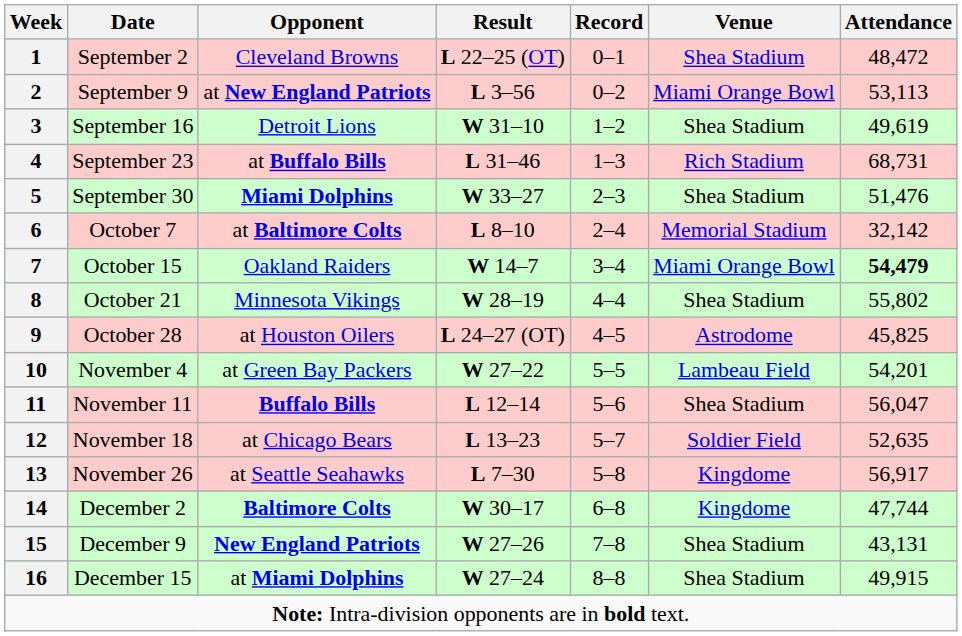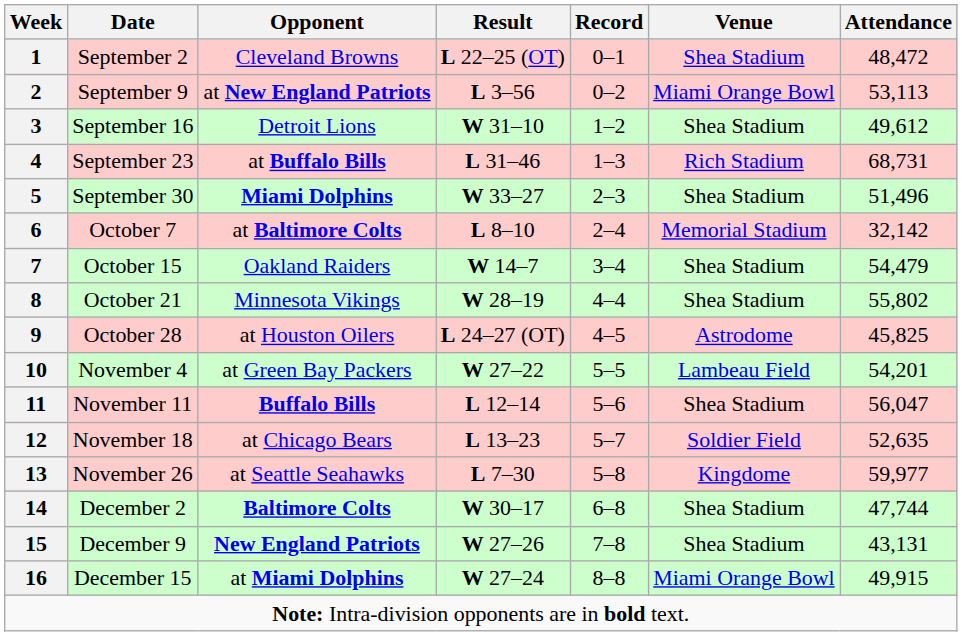(898, 126) 49,619 -> (898, 126) 49,612
(898, 195) 51,476 -> (898, 195) 51,496
(744, 265) Miami Orange Bowl -> (744, 265) Shea Stadium
(898, 265) bold -> (898, 265) normal
(898, 473) 56,917 -> (898, 473) 59,977
(744, 508) Kingdome -> (744, 508) Shea Stadium
(744, 578) Shea Stadium -> (744, 578) Miami Orange Bowl
